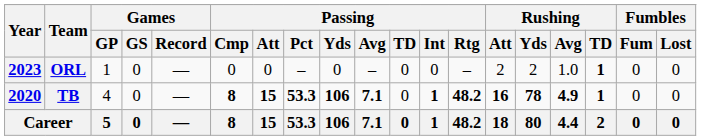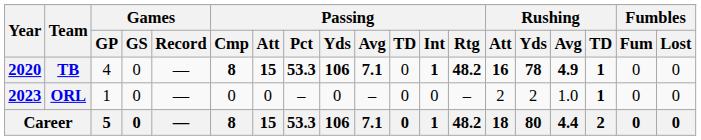rows swapped: (68, 95) <-> (68, 69)
